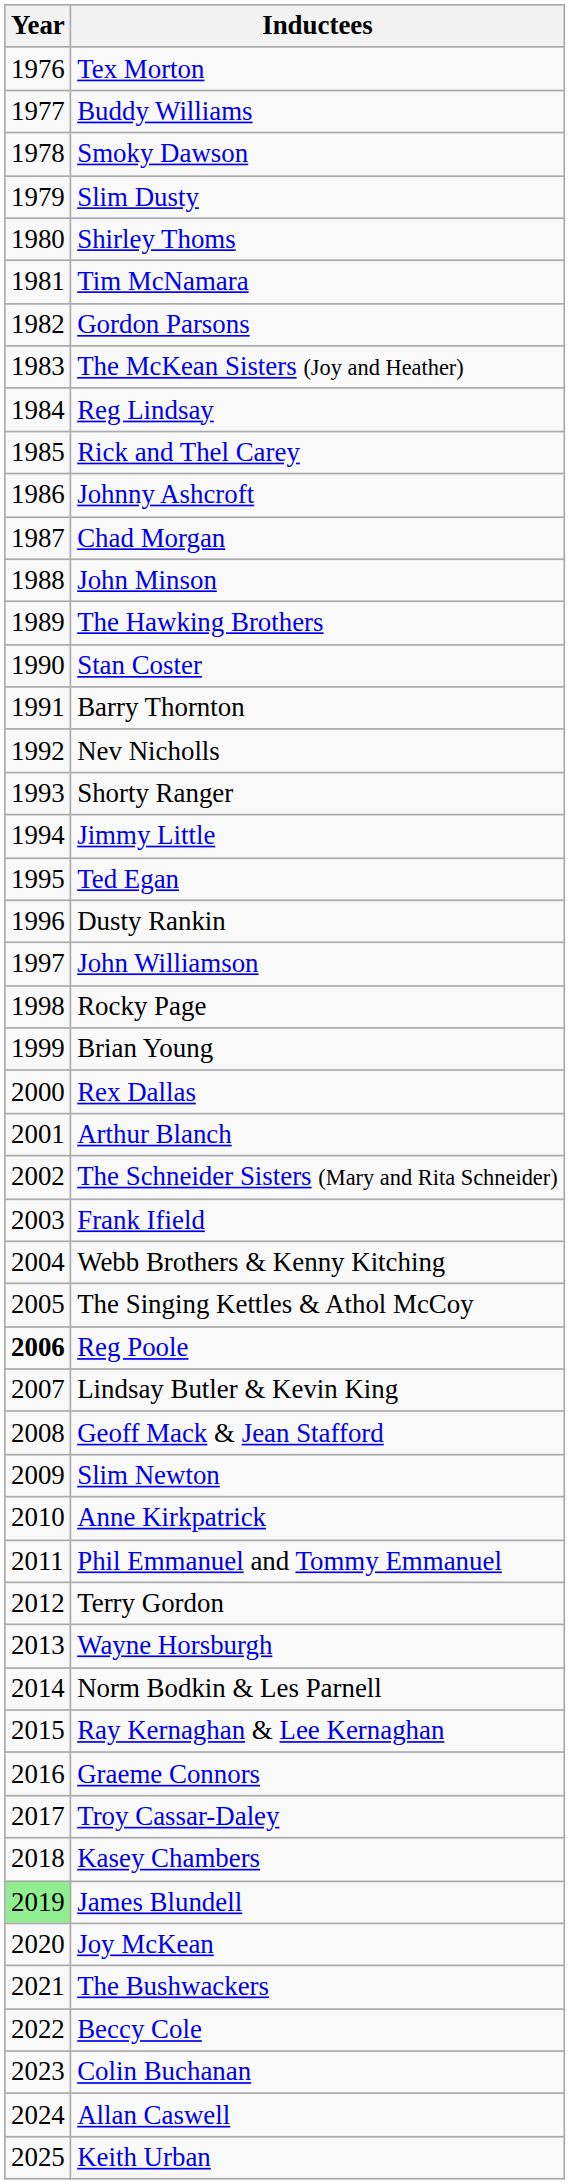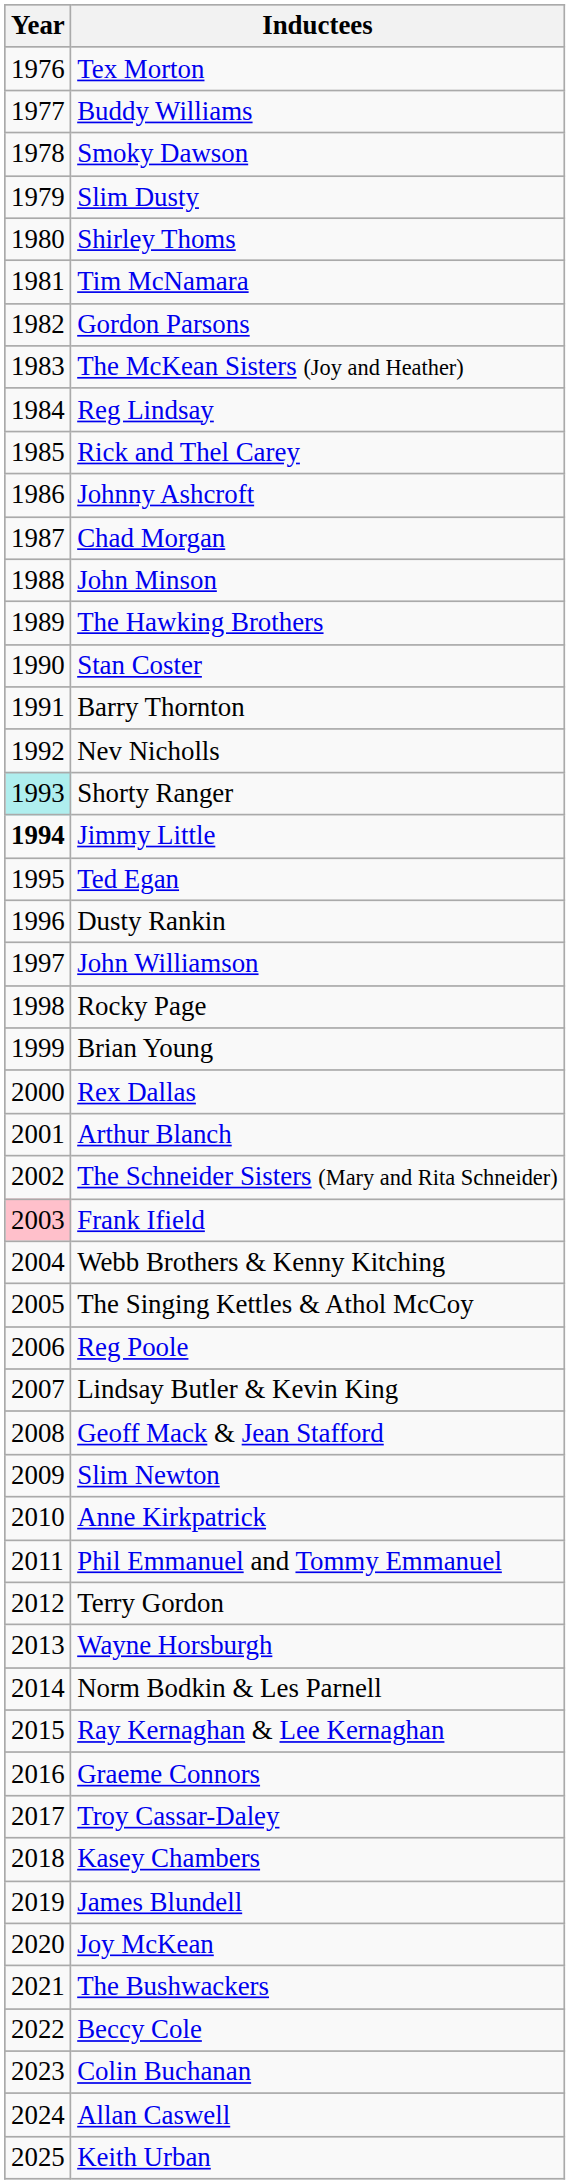(38, 793) no background -> (38, 793) paleturquoise background
(38, 835) normal -> (38, 835) bold
(38, 1219) no background -> (38, 1219) pink background
(38, 1347) bold -> (38, 1347) normal
(38, 1901) lightgreen background -> (38, 1901) no background
